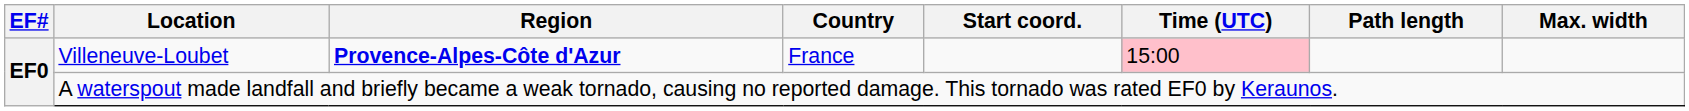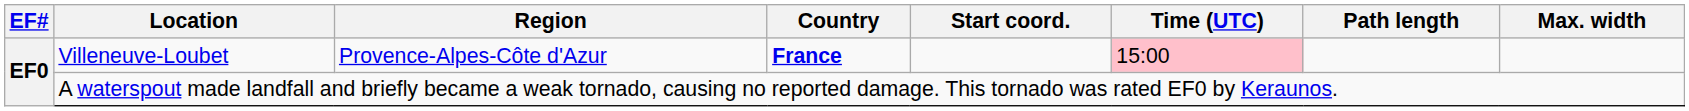(477, 55) bold -> (473, 55) normal
(821, 55) normal -> (807, 55) bold
